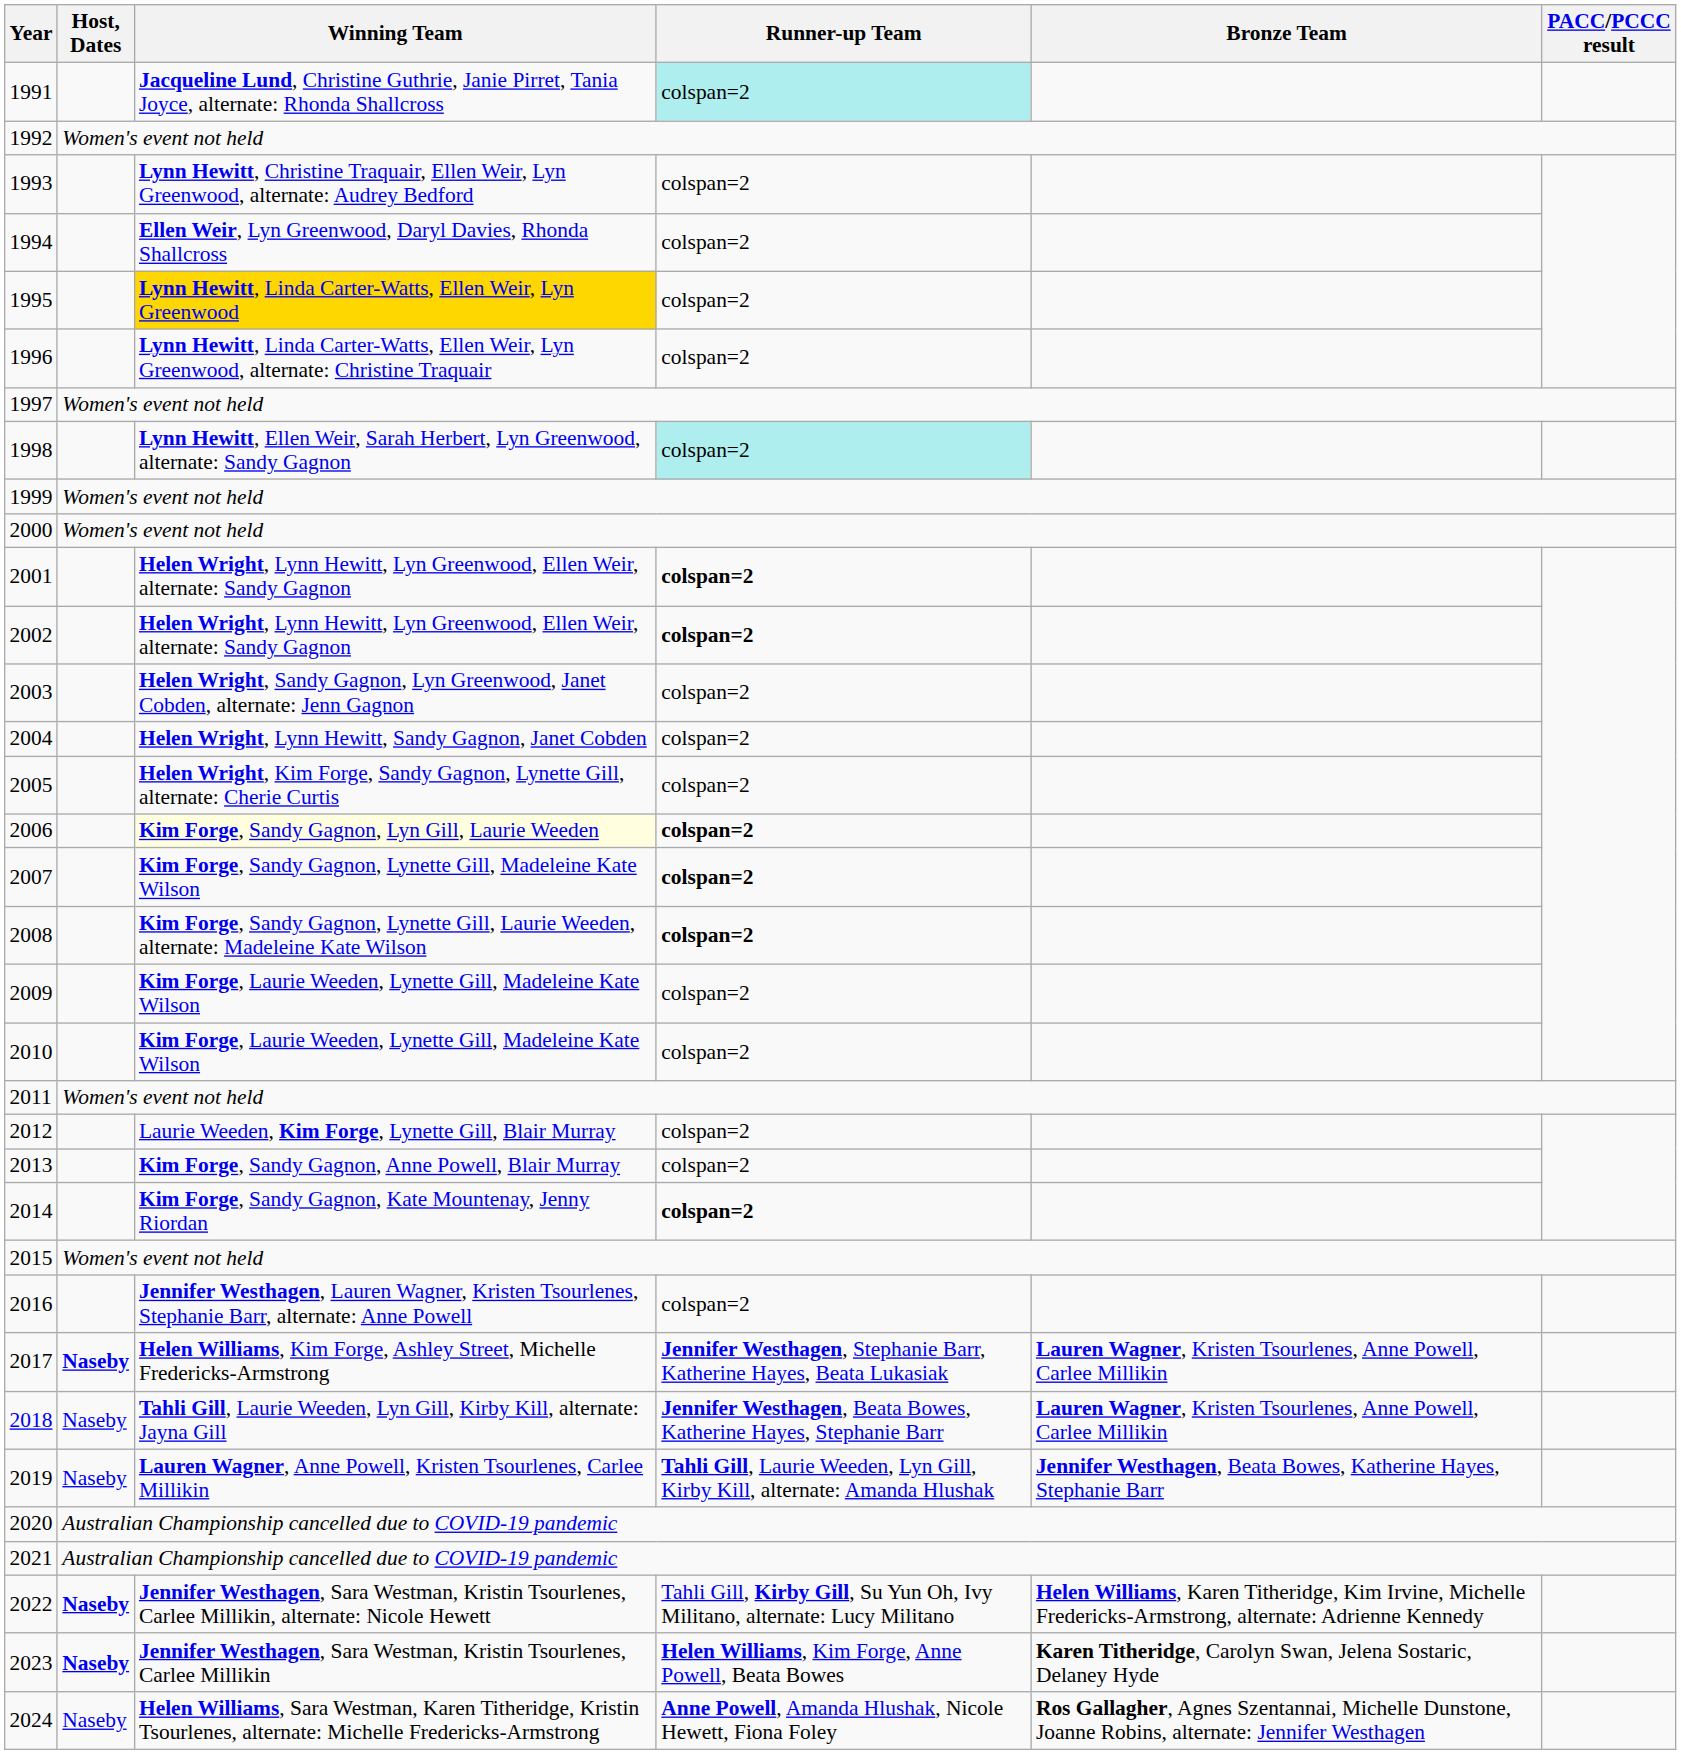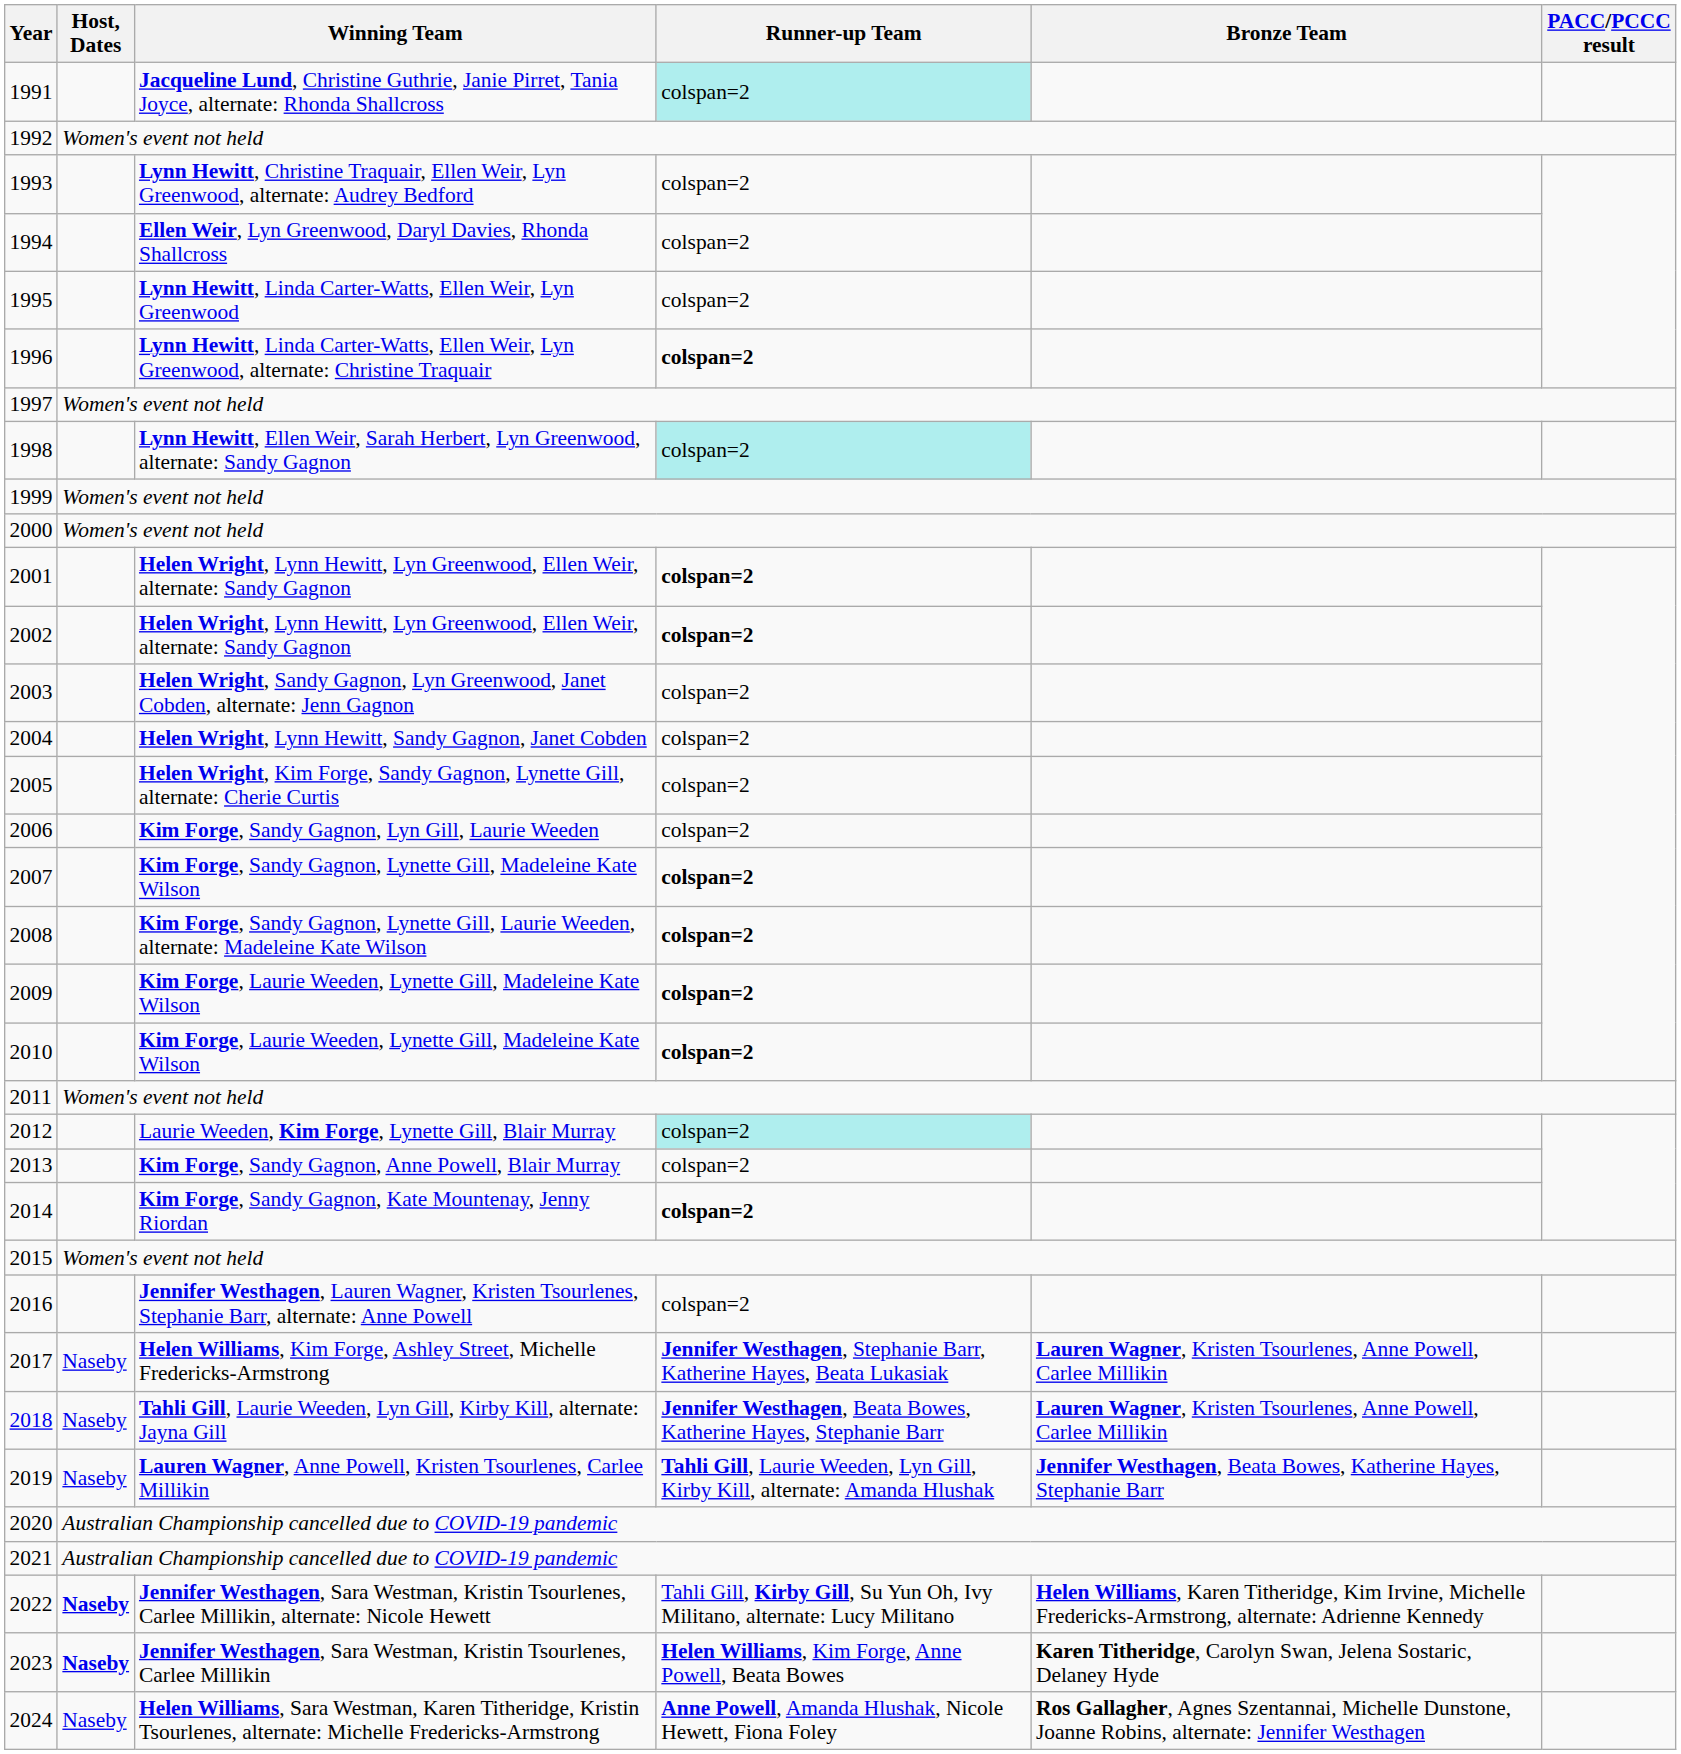(356, 300) gold background -> (356, 300) no background
(706, 358) normal -> (707, 358) bold
(369, 830) lightyellow background -> (369, 830) no background
(707, 830) bold -> (706, 830) normal
(706, 993) normal -> (707, 993) bold
(706, 1051) normal -> (707, 1051) bold
(706, 1131) no background -> (706, 1131) paleturquoise background
(96, 1361) bold -> (95, 1361) normal
